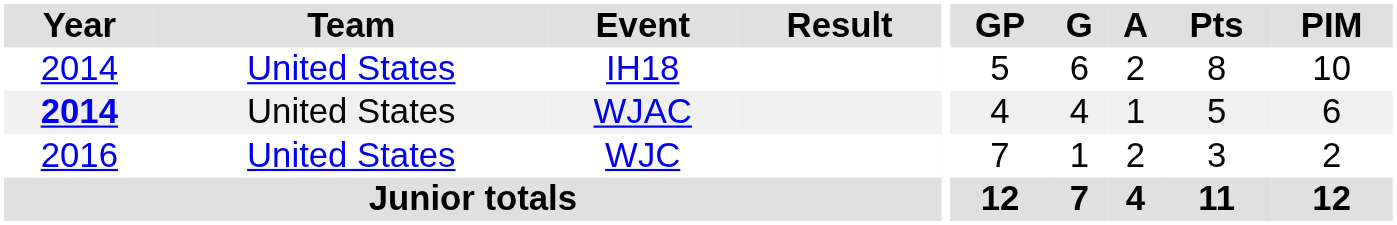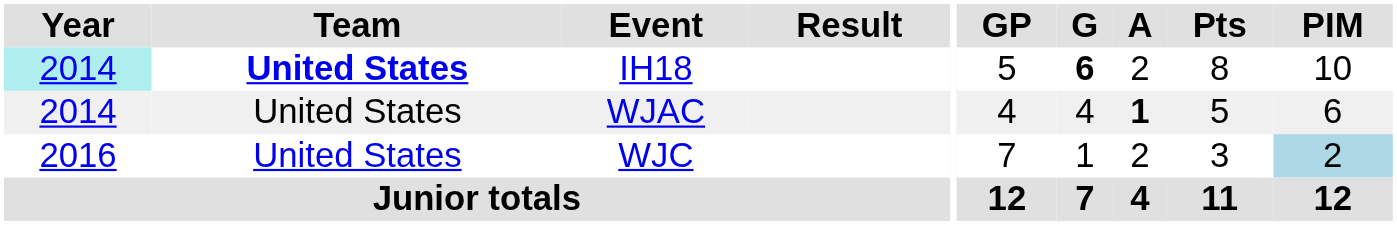(79, 68) no background -> (78, 68) paleturquoise background
(351, 68) normal -> (357, 68) bold
(1079, 68) normal -> (1085, 68) bold
(79, 111) bold -> (78, 111) normal
(1135, 111) normal -> (1140, 111) bold
(1332, 155) no background -> (1333, 155) lightblue background
